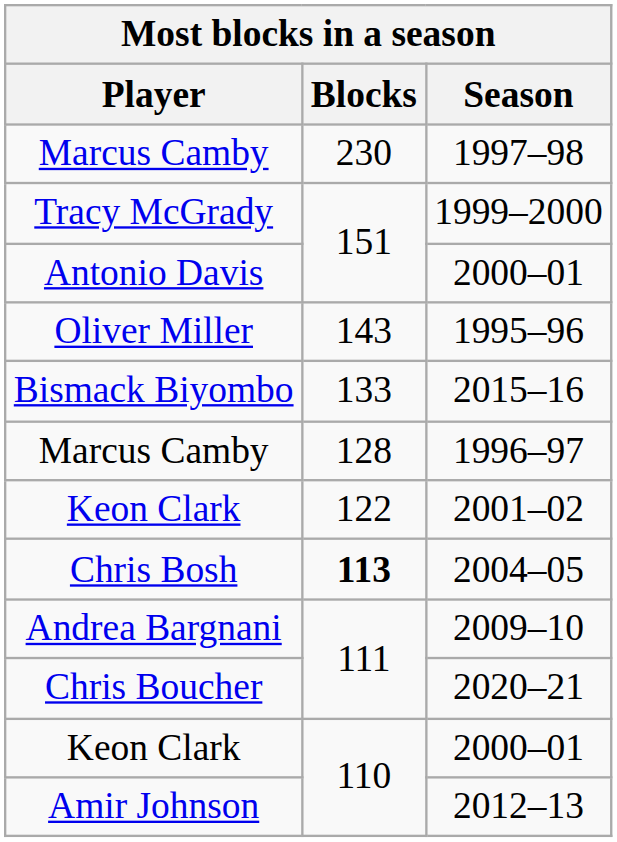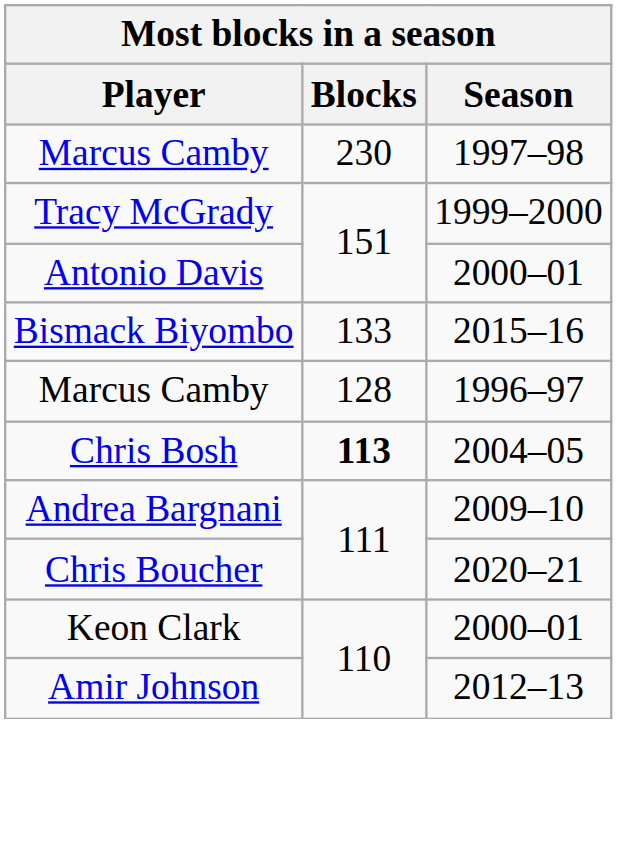- row: (154, 331)
- row: (154, 509)
